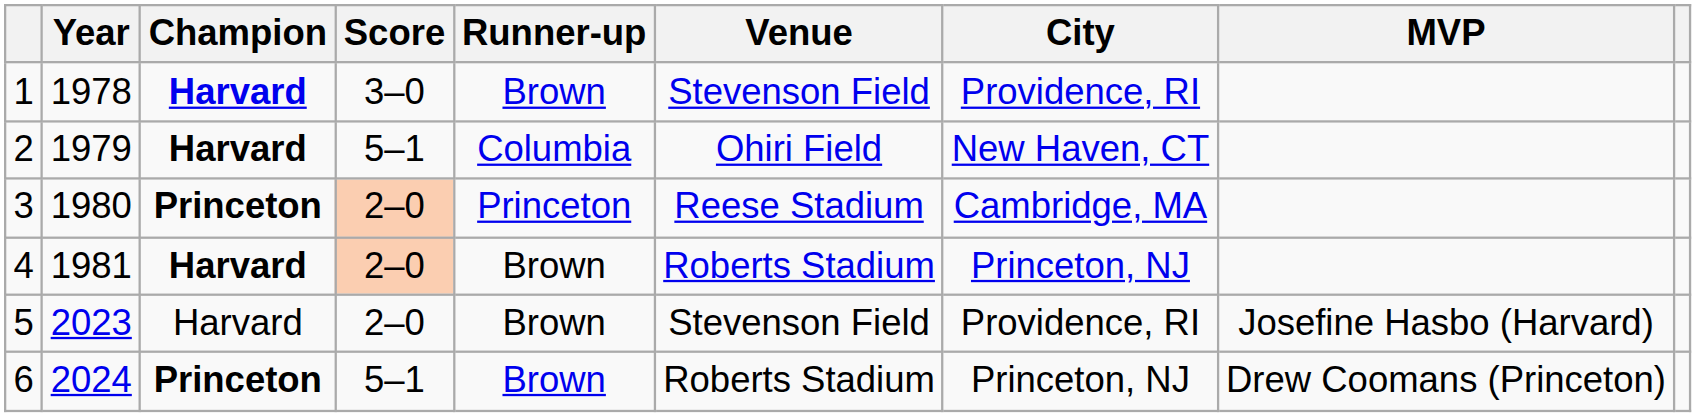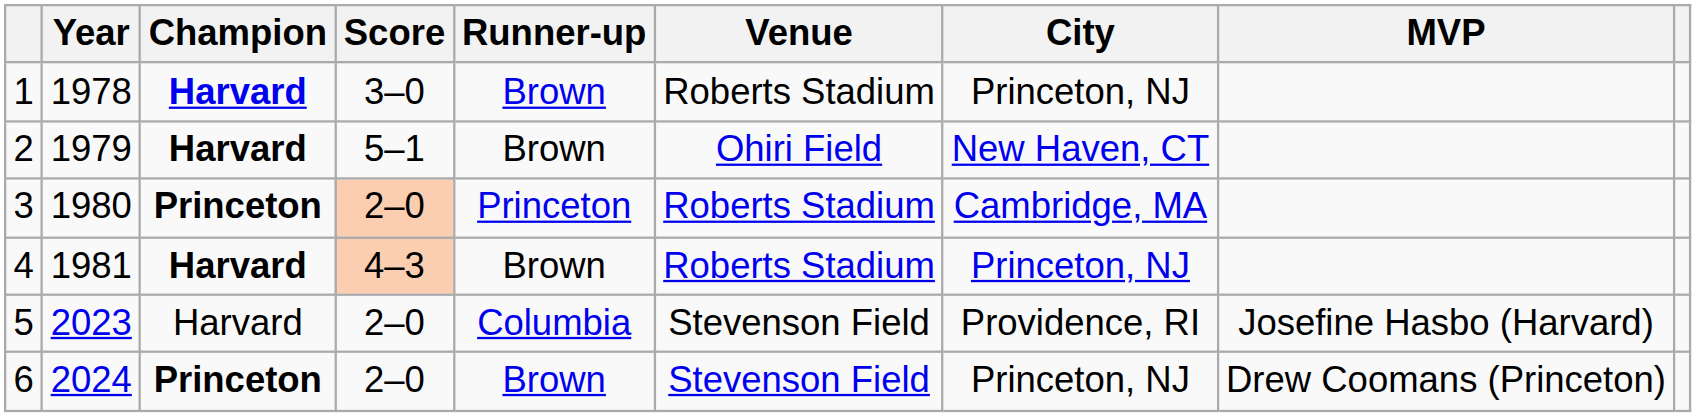(799, 91) Stevenson Field -> (799, 91) Roberts Stadium
(1080, 91) Providence, RI -> (1080, 91) Princeton, NJ
(554, 149) Columbia -> (554, 149) Brown
(799, 206) Reese Stadium -> (799, 206) Roberts Stadium
(394, 264) 2–0 -> (394, 264) 4–3
(554, 322) Brown -> (554, 322) Columbia
(394, 380) 5–1 -> (394, 380) 2–0
(799, 380) Roberts Stadium -> (799, 380) Stevenson Field
